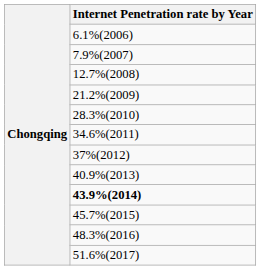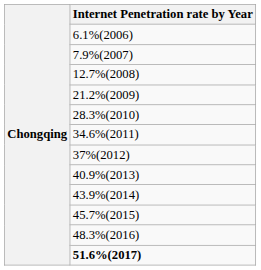(107, 194) bold -> (106, 194) normal
(106, 255) normal -> (107, 255) bold
